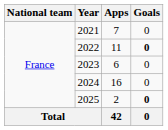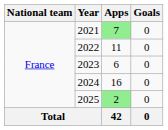(116, 30) no background -> (116, 30) lightgreen background
(147, 47) bold -> (147, 47) normal
(116, 99) no background -> (116, 99) lightgreen background
(147, 99) bold -> (147, 99) normal
